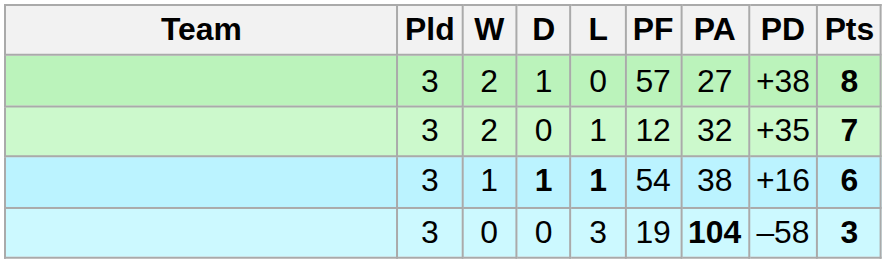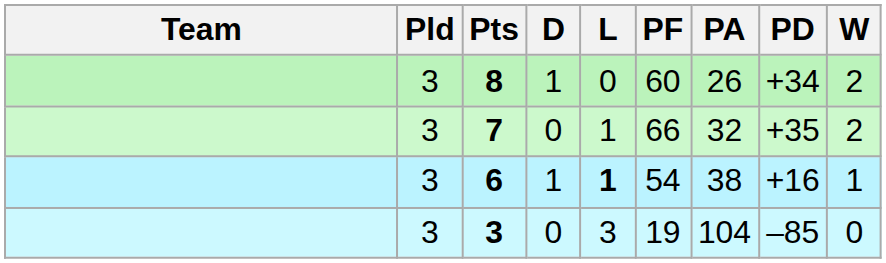columns swapped: (489, 29) <-> (849, 29)
(653, 80) 57 -> (663, 80) 60
(715, 80) 27 -> (724, 80) 26
(783, 80) +38 -> (793, 80) +34
(653, 130) 12 -> (663, 130) 66
(544, 181) bold -> (553, 181) normal
(715, 231) bold -> (724, 231) normal
(783, 231) –58 -> (793, 231) –85
